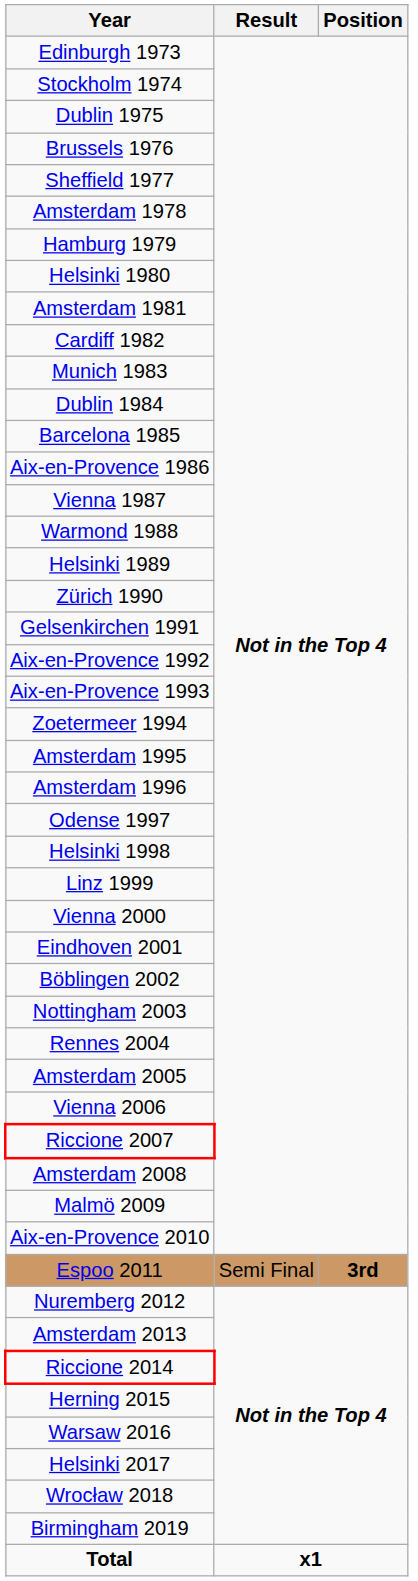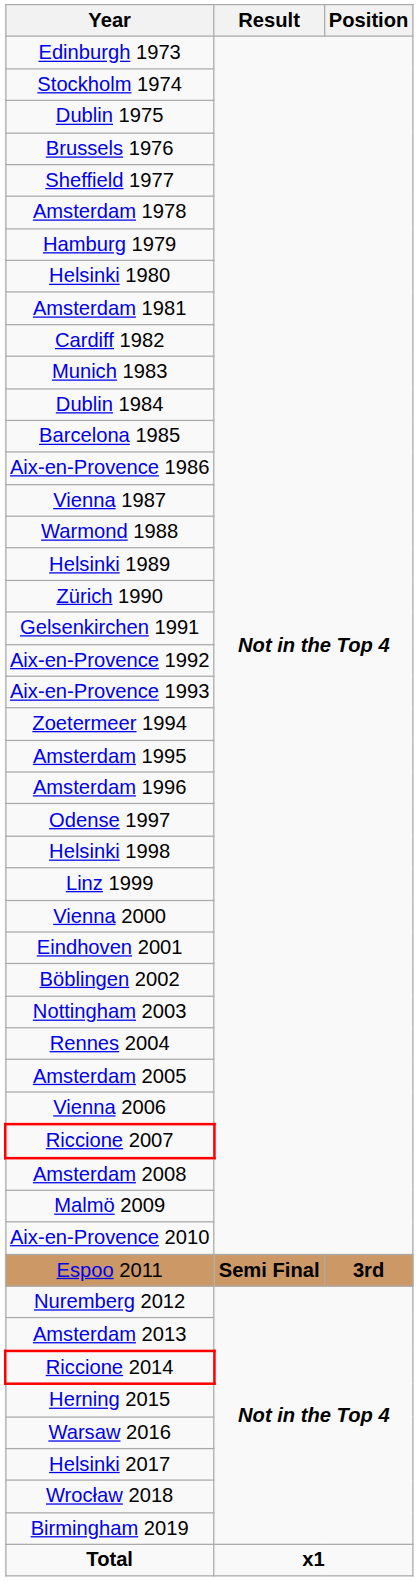(266, 1269) normal -> (269, 1269) bold
